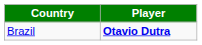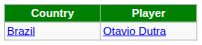(137, 31) bold -> (135, 31) normal
